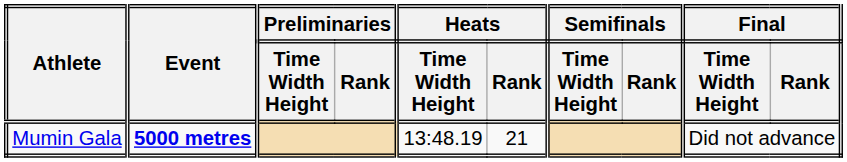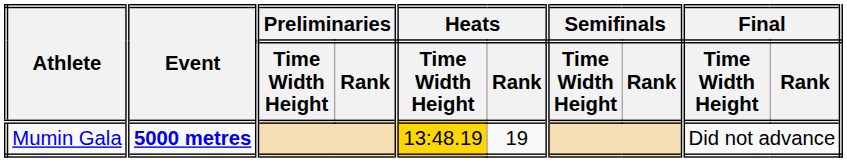(443, 139) no background -> (443, 139) gold background
(517, 139) 21 -> (517, 139) 19
